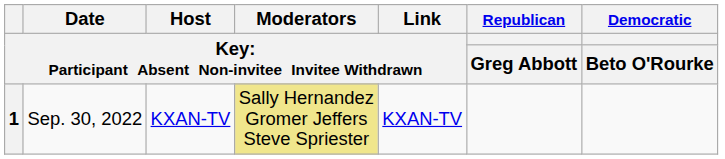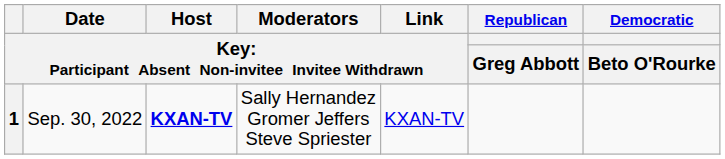(190, 118) normal -> (191, 118) bold
(306, 118) khaki background -> (308, 118) no background
